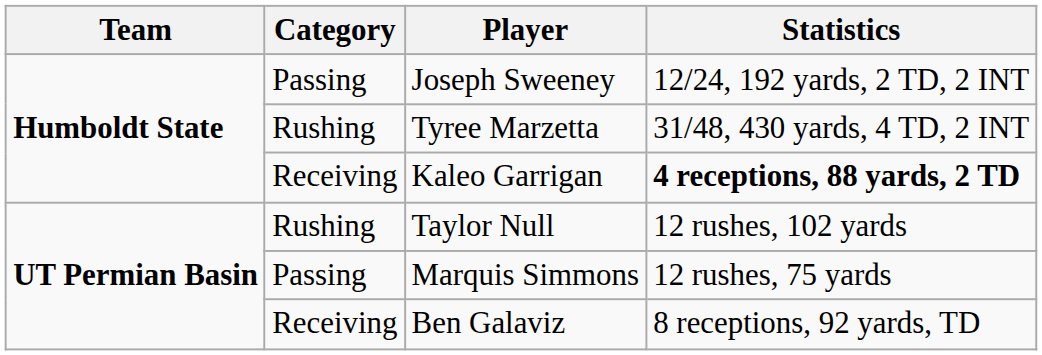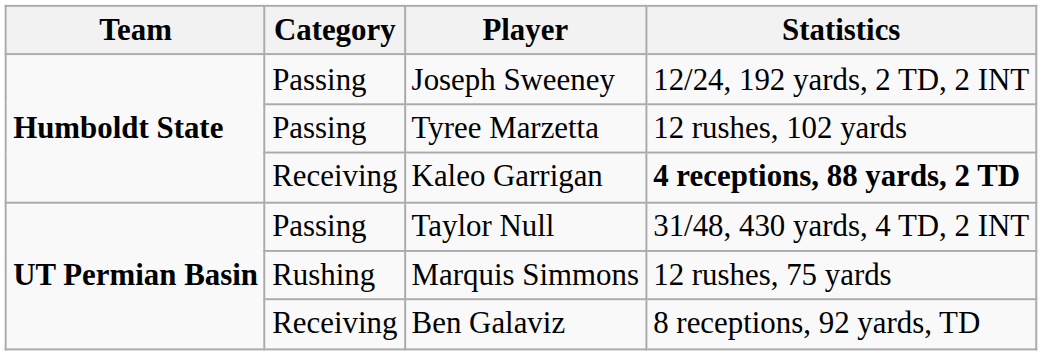(324, 127) Rushing -> (319, 127) Passing
(841, 127) 31/48, 430 yards, 4 TD, 2 INT -> (780, 127) 12 rushes, 102 yards
(324, 225) Rushing -> (319, 225) Passing
(780, 225) 12 rushes, 102 yards -> (841, 225) 31/48, 430 yards, 4 TD, 2 INT
(319, 274) Passing -> (324, 274) Rushing
